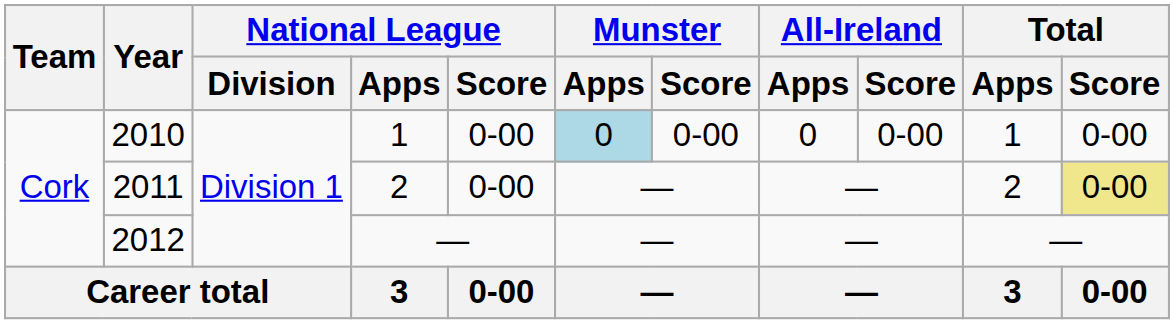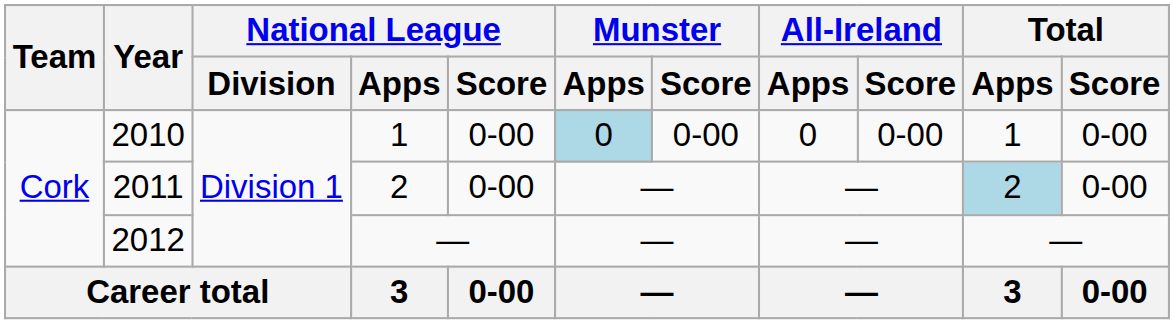(1012, 187) no background -> (1012, 187) lightblue background
(1115, 187) khaki background -> (1115, 187) no background
